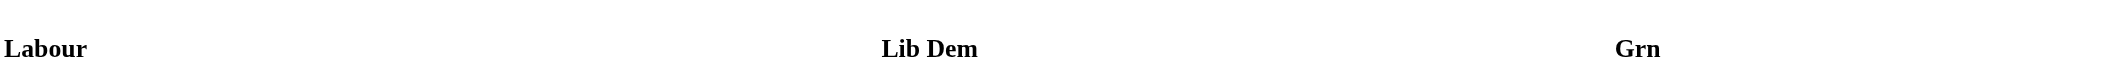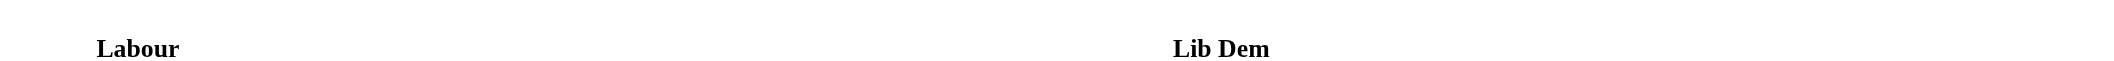- column: (1638, 13)
